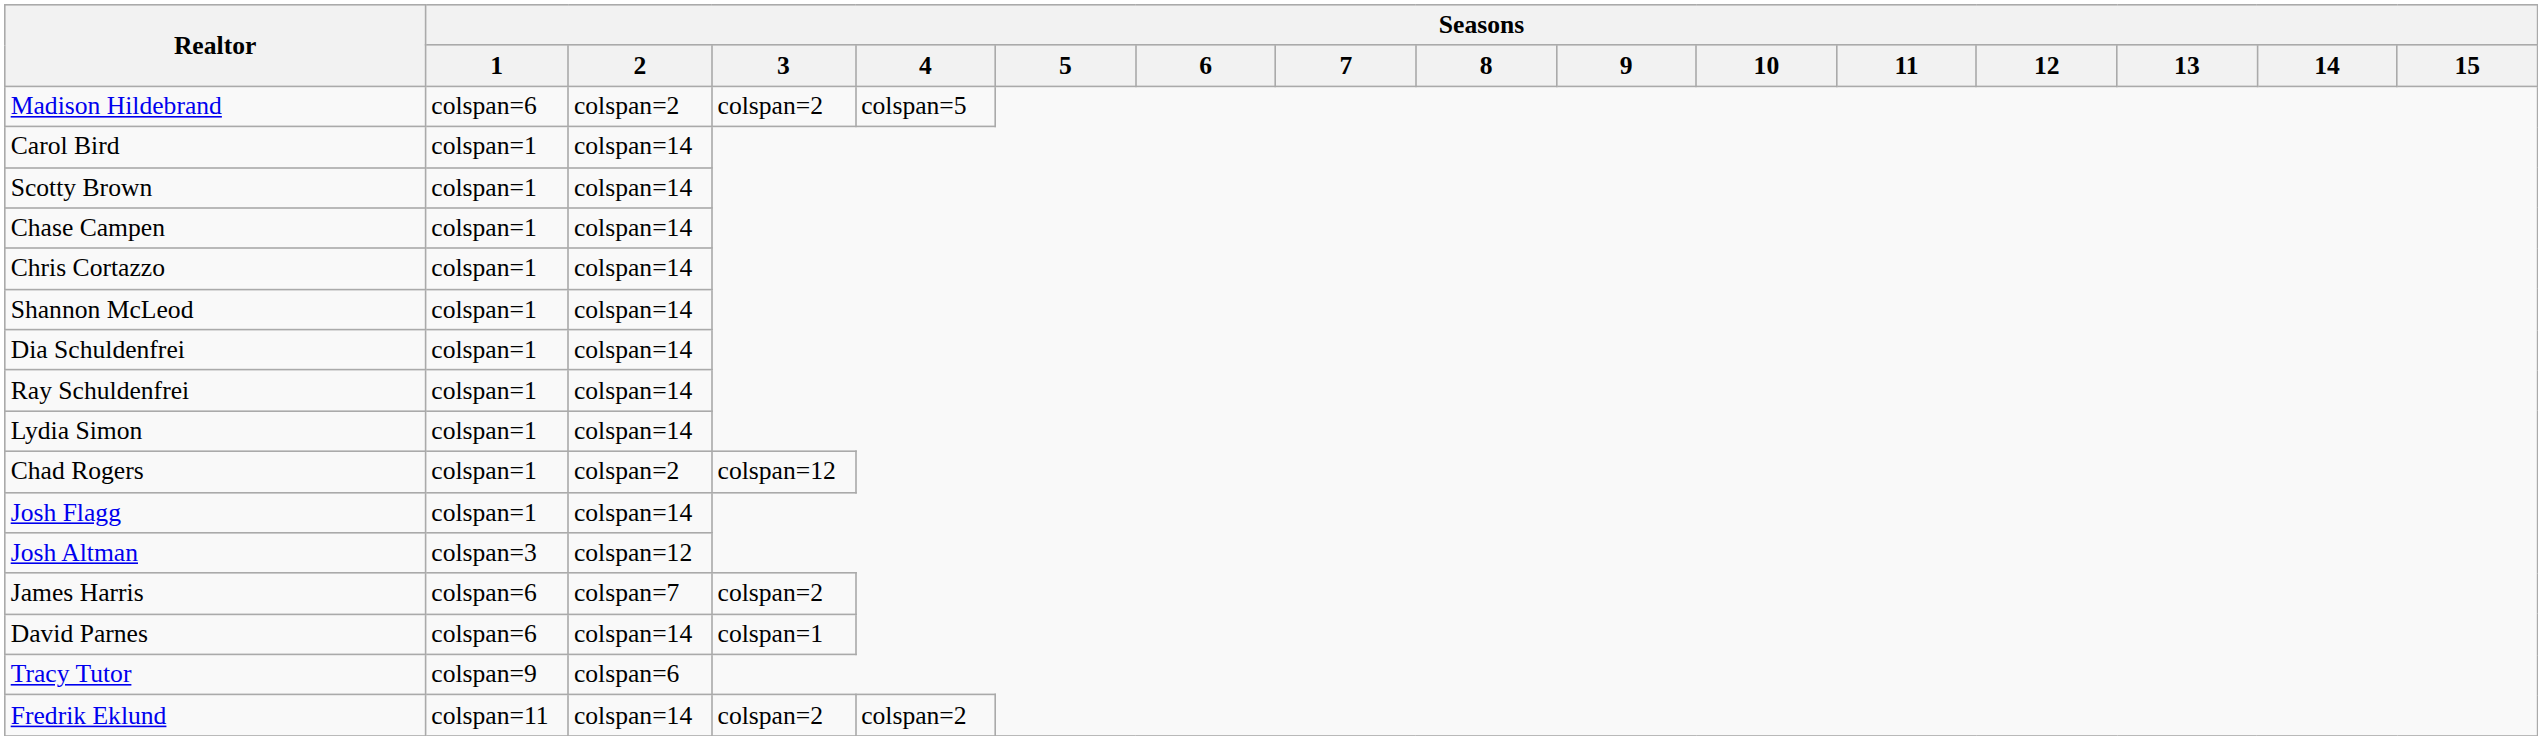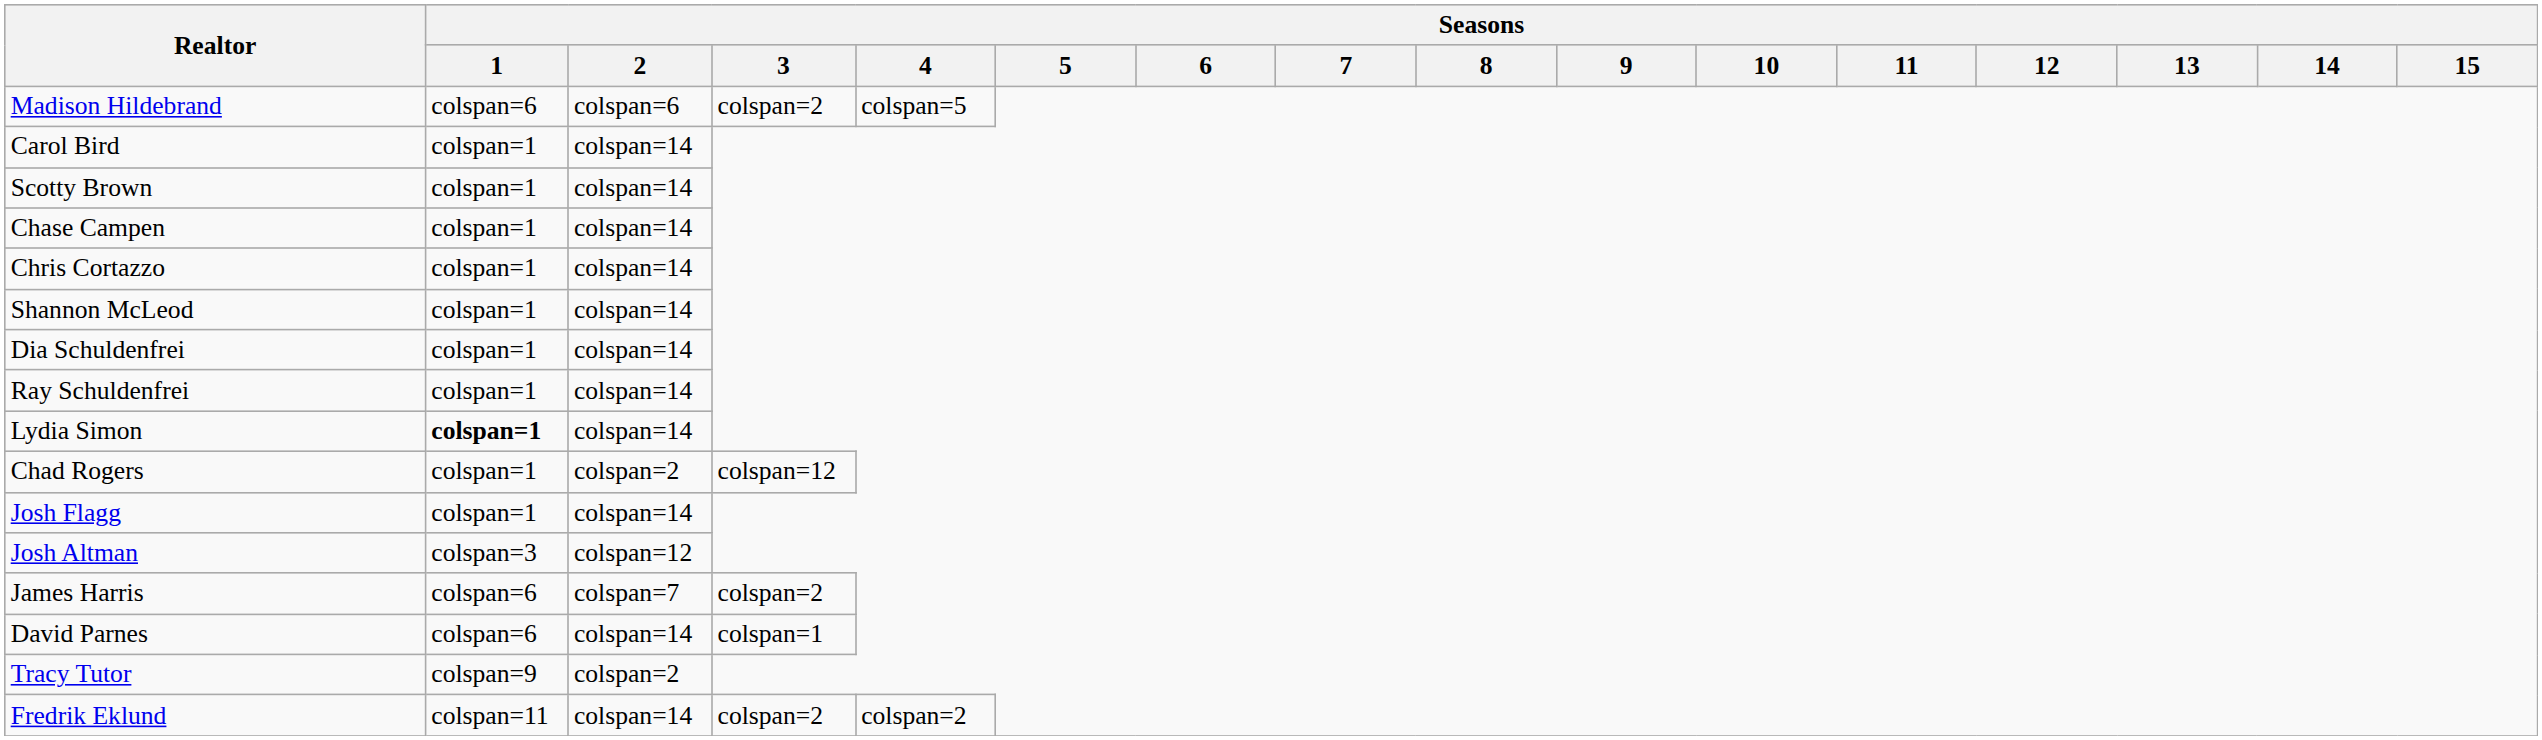(627, 106) colspan=2 -> (627, 106) colspan=6
(484, 430) normal -> (486, 430) bold
(627, 674) colspan=6 -> (627, 674) colspan=2
